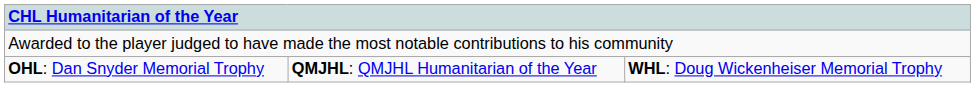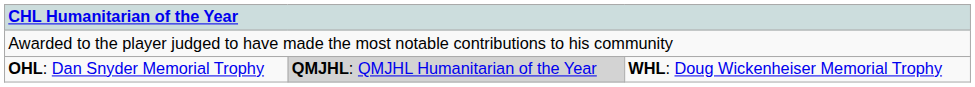(444, 69) no background -> (444, 69) lightgrey background
